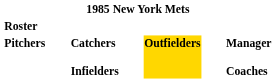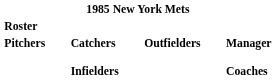(172, 43) gold background -> (172, 43) no background
